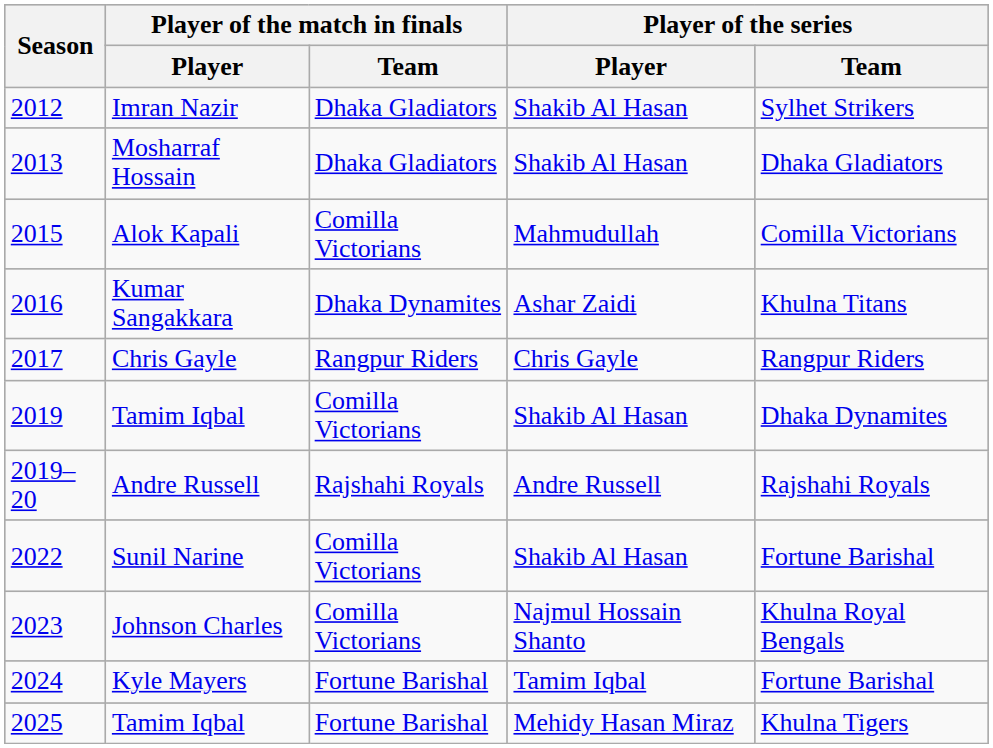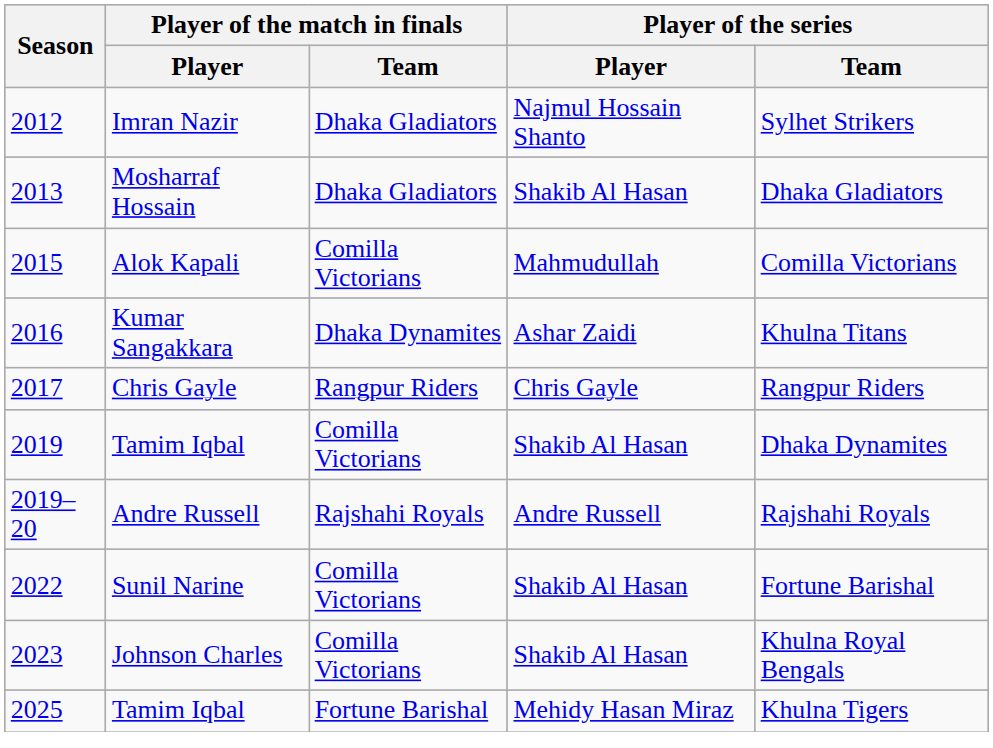(601, 107) Shakib Al Hasan -> (597, 121) Najmul Hossain Shanto
(597, 625) Najmul Hossain Shanto -> (601, 654) Shakib Al Hasan
- row: (37, 681)
